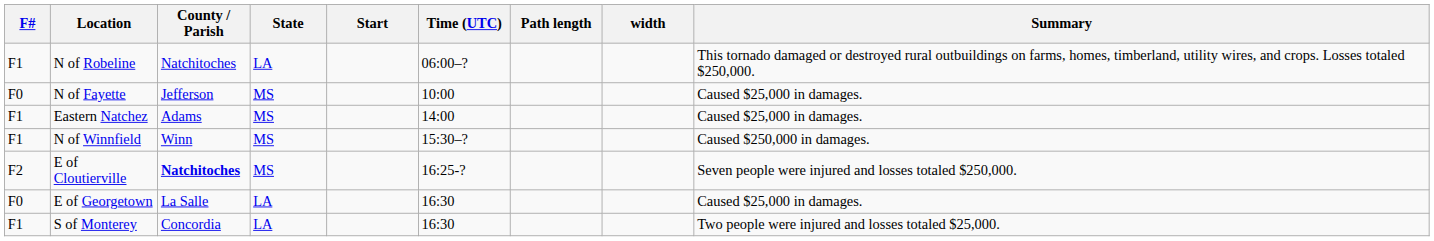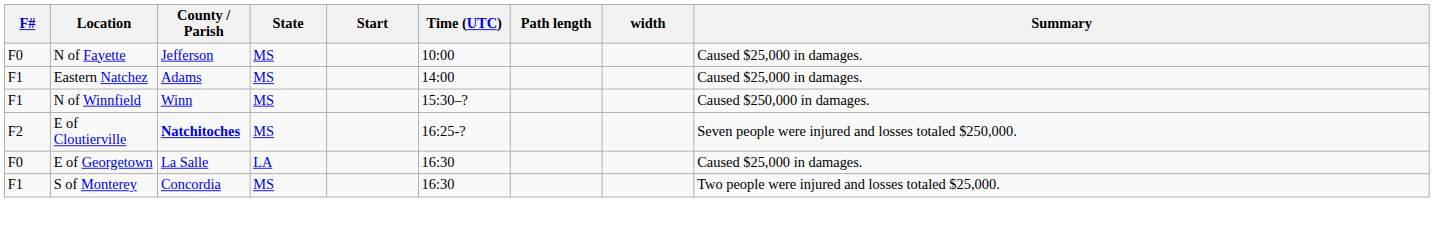- row: (95, 63)
(263, 224) LA -> (264, 185) MS
